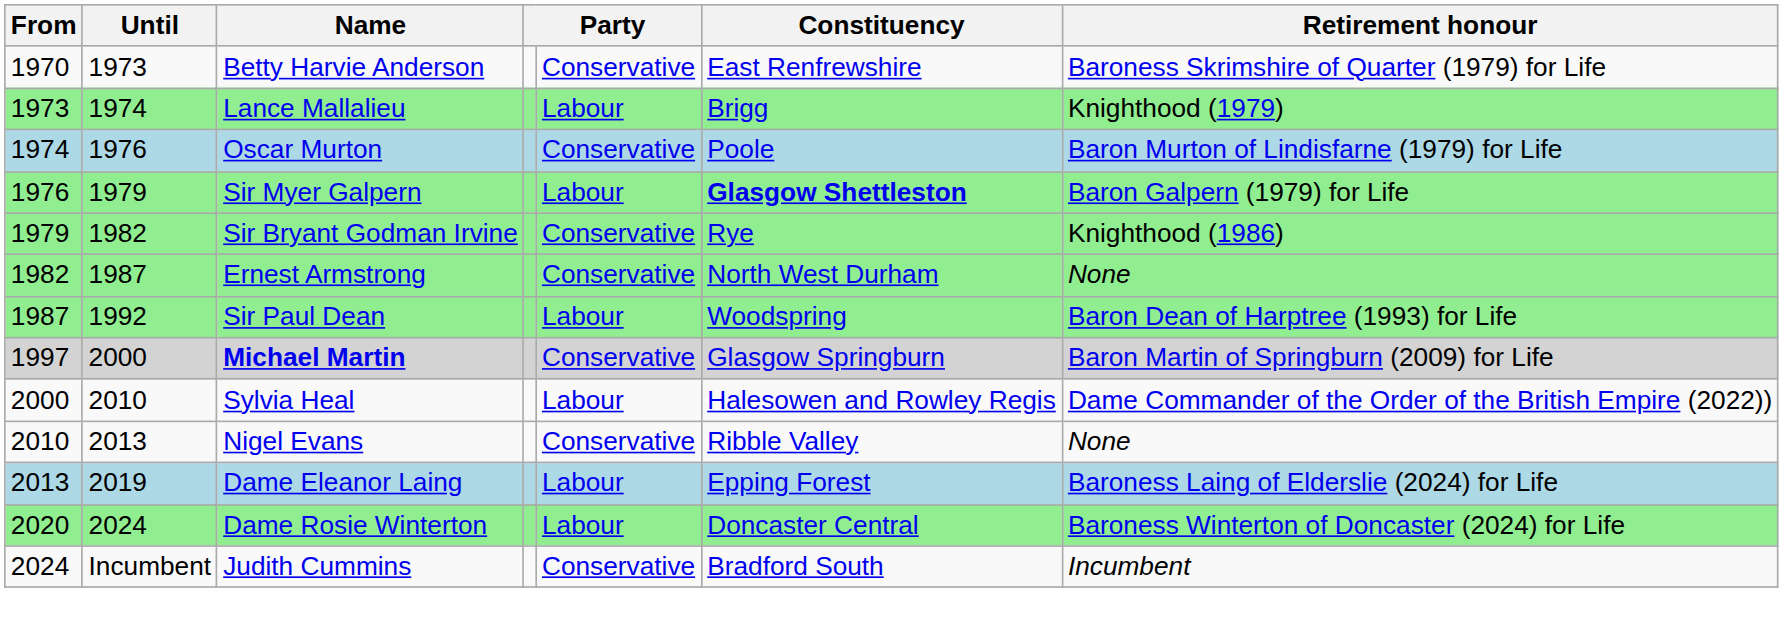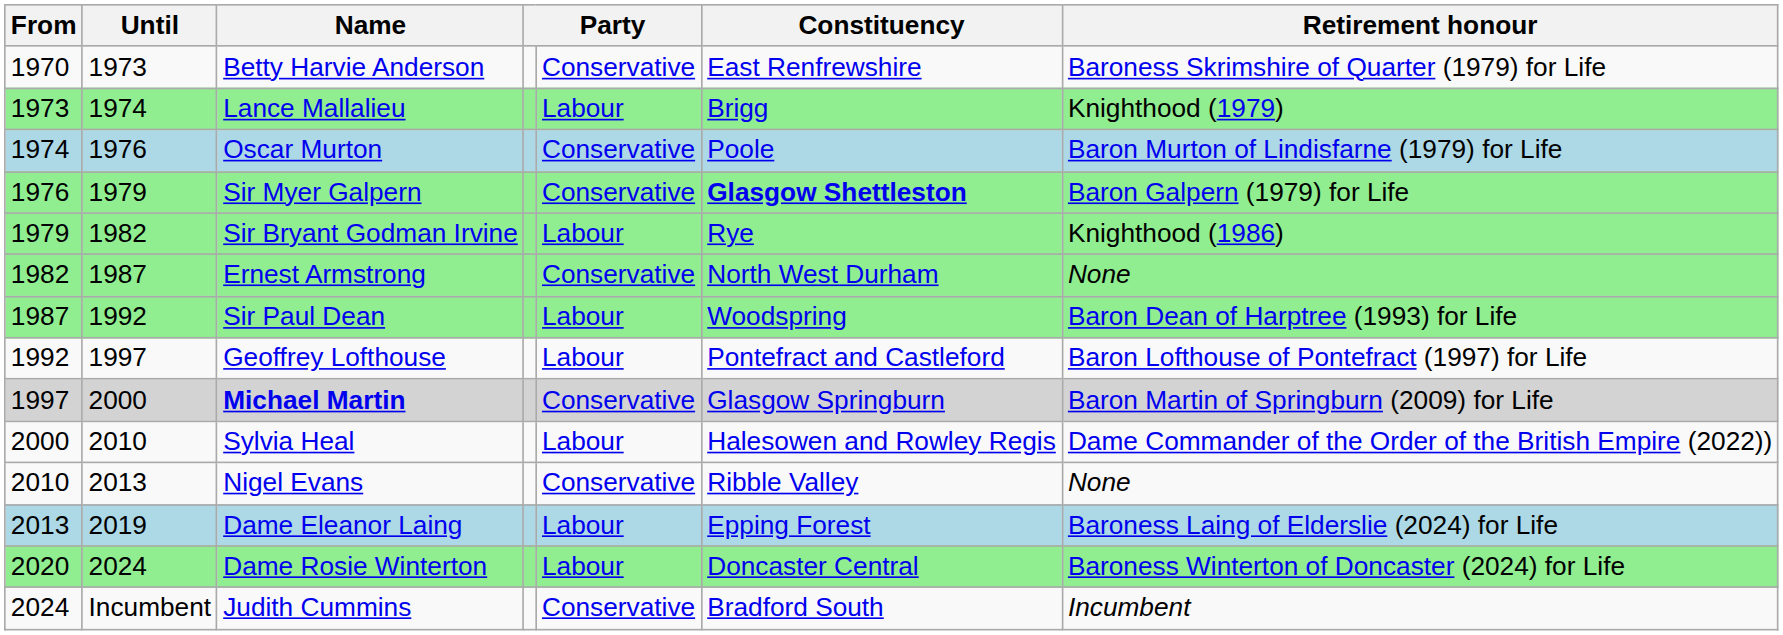(583, 191) Labour -> (619, 191) Conservative
(619, 233) Conservative -> (583, 233) Labour
+ row: (335, 358)
